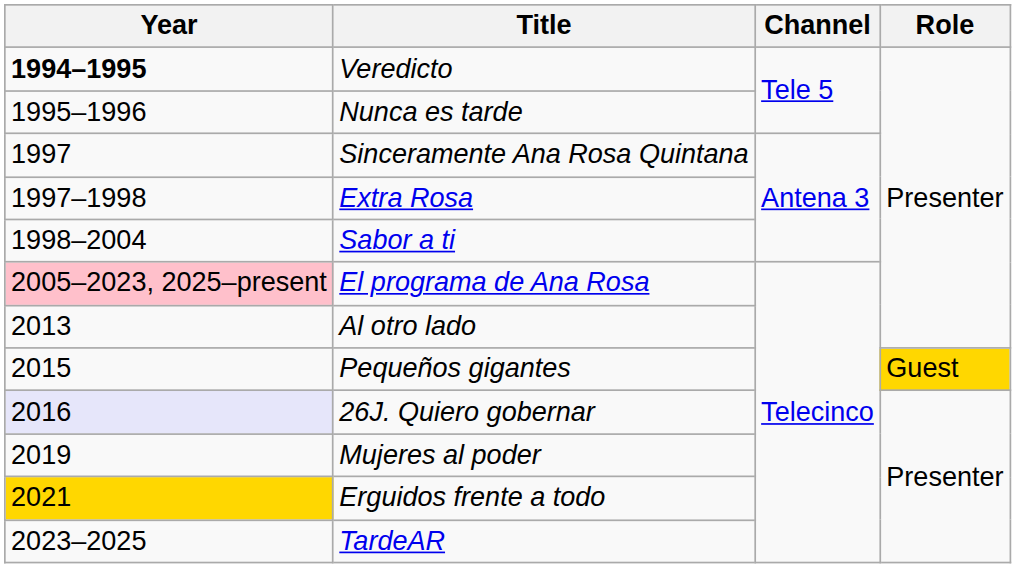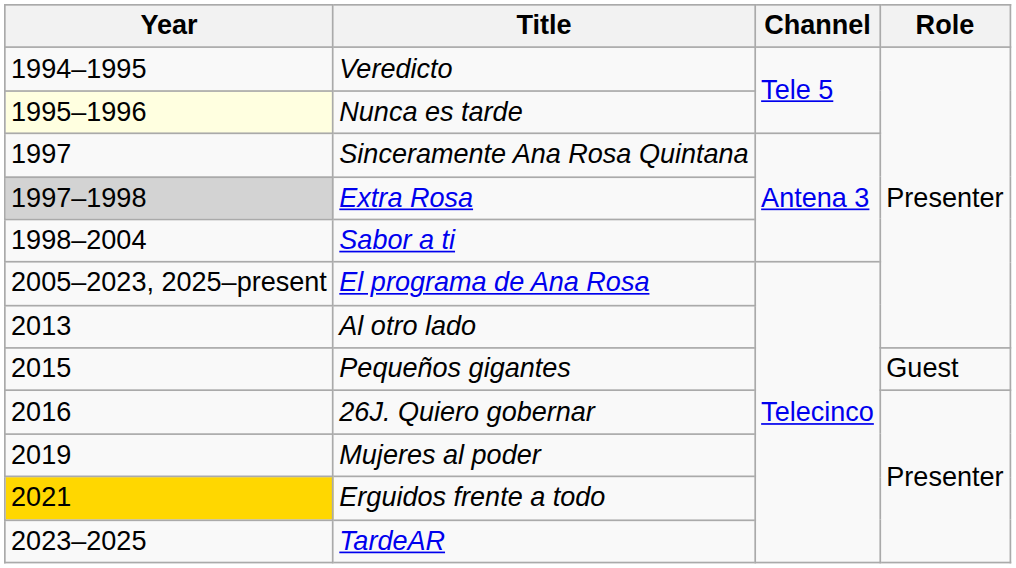(79, 68) bold -> (79, 68) normal
(79, 111) no background -> (79, 111) lightyellow background
(79, 197) no background -> (79, 197) lightgrey background
(169, 283) pink background -> (169, 283) no background
(922, 369) gold background -> (922, 369) no background
(41, 411) lavender background -> (41, 411) no background
